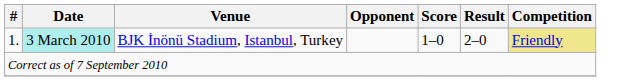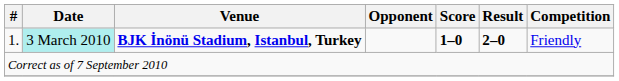(230, 40) normal -> (240, 40) bold
(433, 40) normal -> (451, 40) bold
(475, 40) normal -> (494, 40) bold
(537, 40) khaki background -> (556, 40) no background
